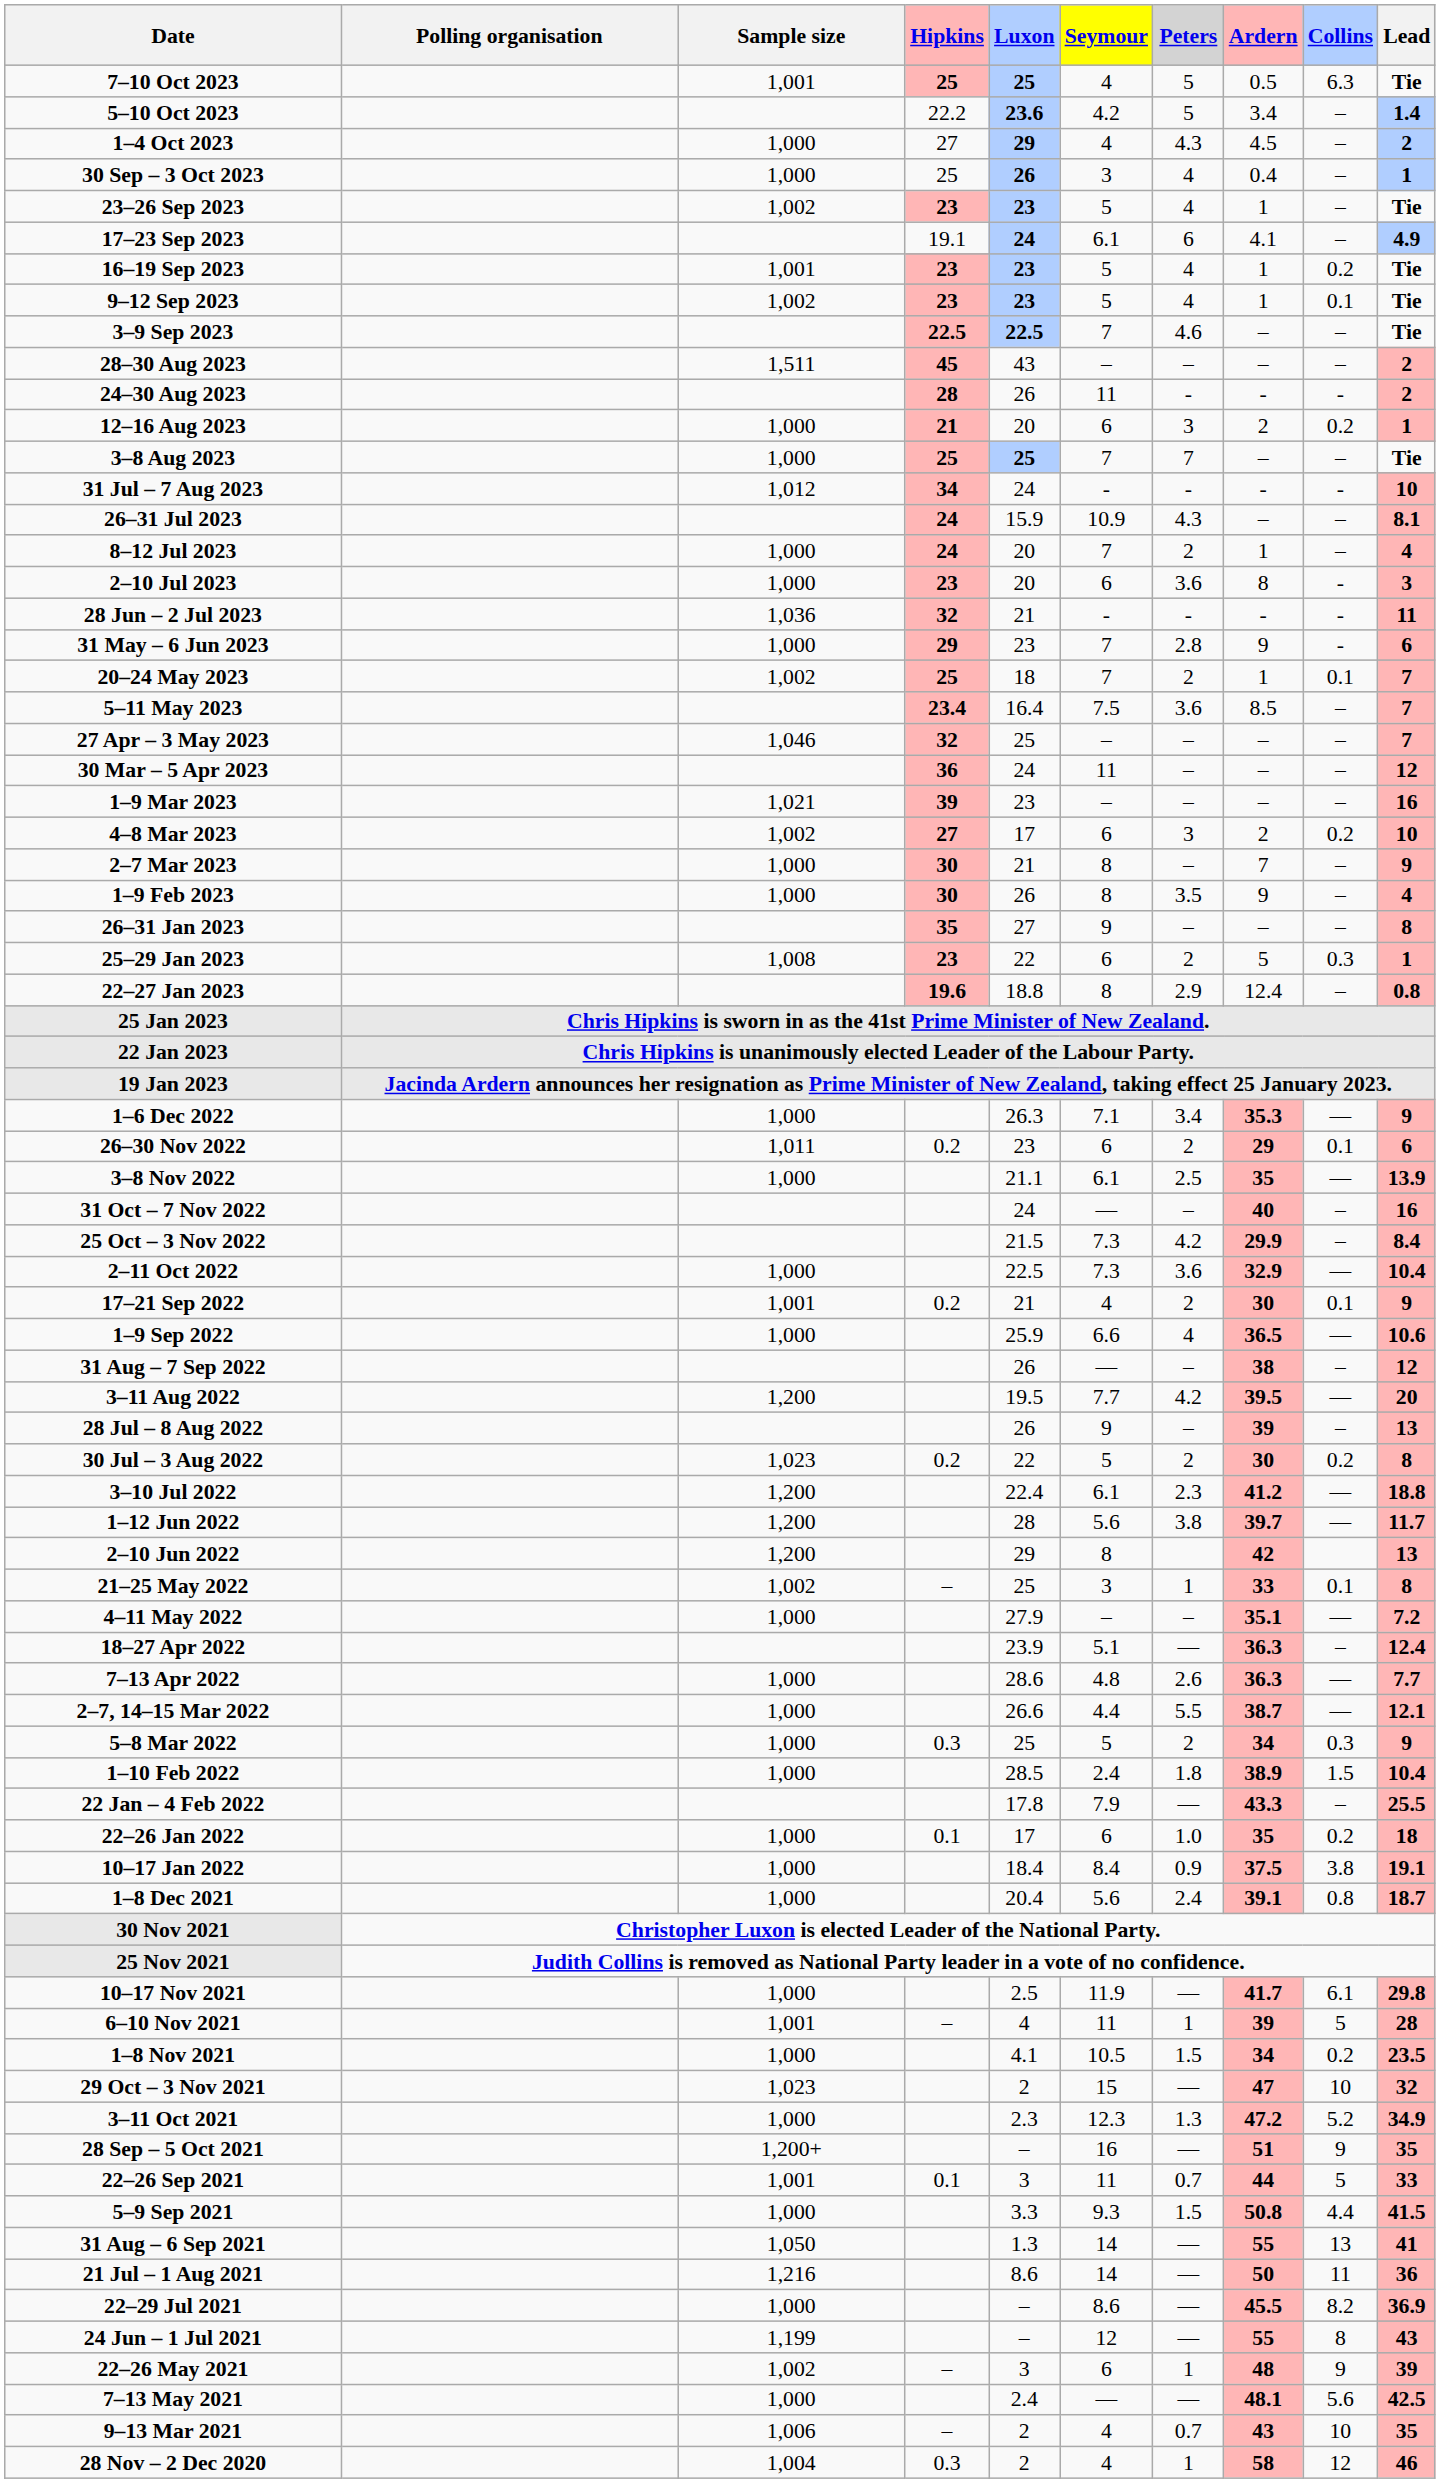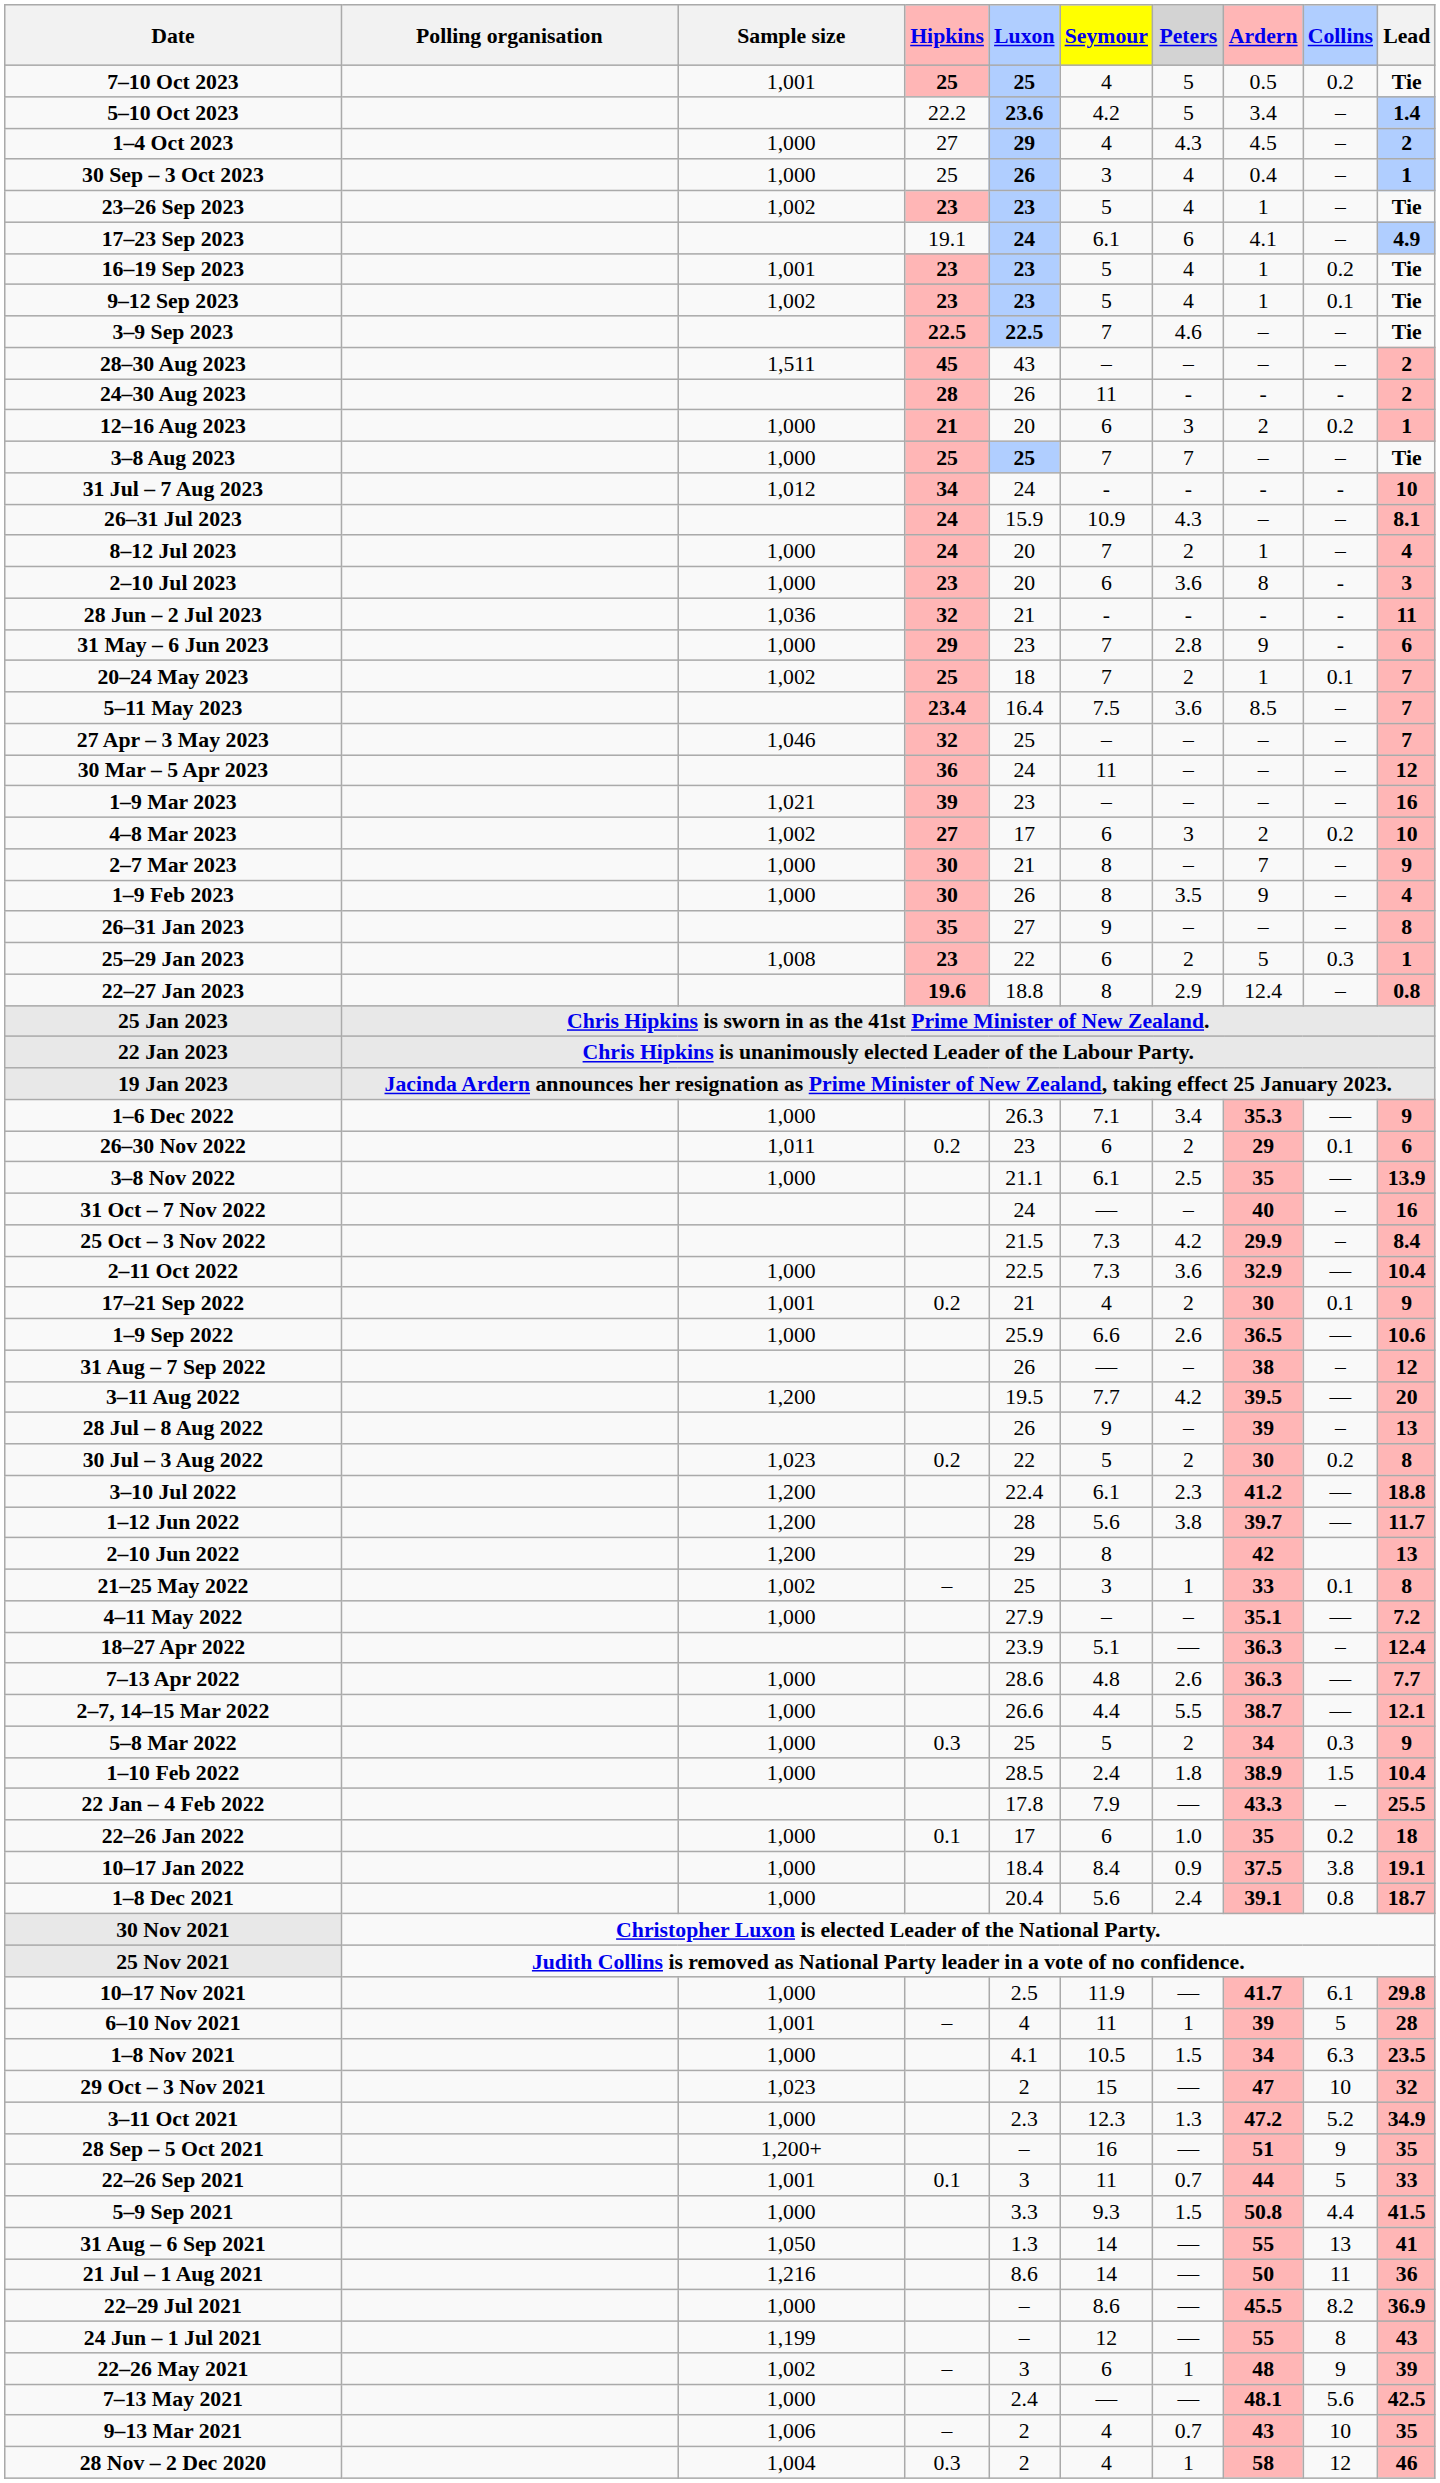(1340, 81) 6.3 -> (1340, 81) 0.2
(1188, 1335) 4 -> (1188, 1335) 2.6
(1340, 2055) 0.2 -> (1340, 2055) 6.3
